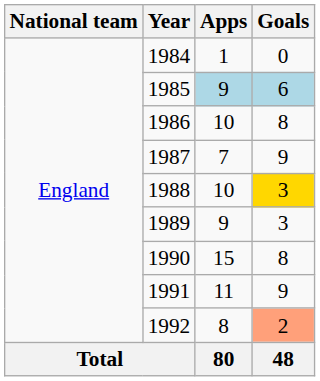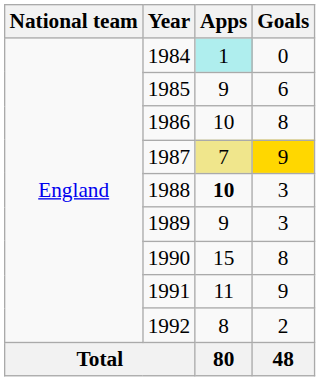(224, 55) no background -> (224, 55) paleturquoise background
(224, 88) lightblue background -> (224, 88) no background
(283, 88) lightblue background -> (283, 88) no background
(224, 156) no background -> (224, 156) khaki background
(283, 156) no background -> (283, 156) gold background
(224, 190) normal -> (224, 190) bold
(283, 190) gold background -> (283, 190) no background
(283, 325) lightsalmon background -> (283, 325) no background
